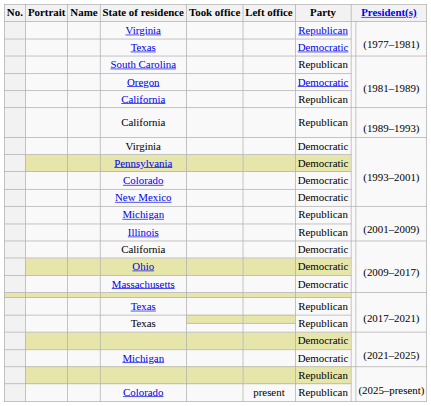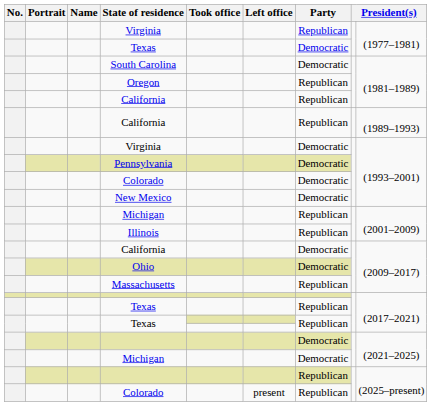(323, 64) Republican -> (323, 64) Democratic
(323, 82) Democratic -> (323, 82) Republican
(323, 284) Democratic -> (323, 284) Republican
